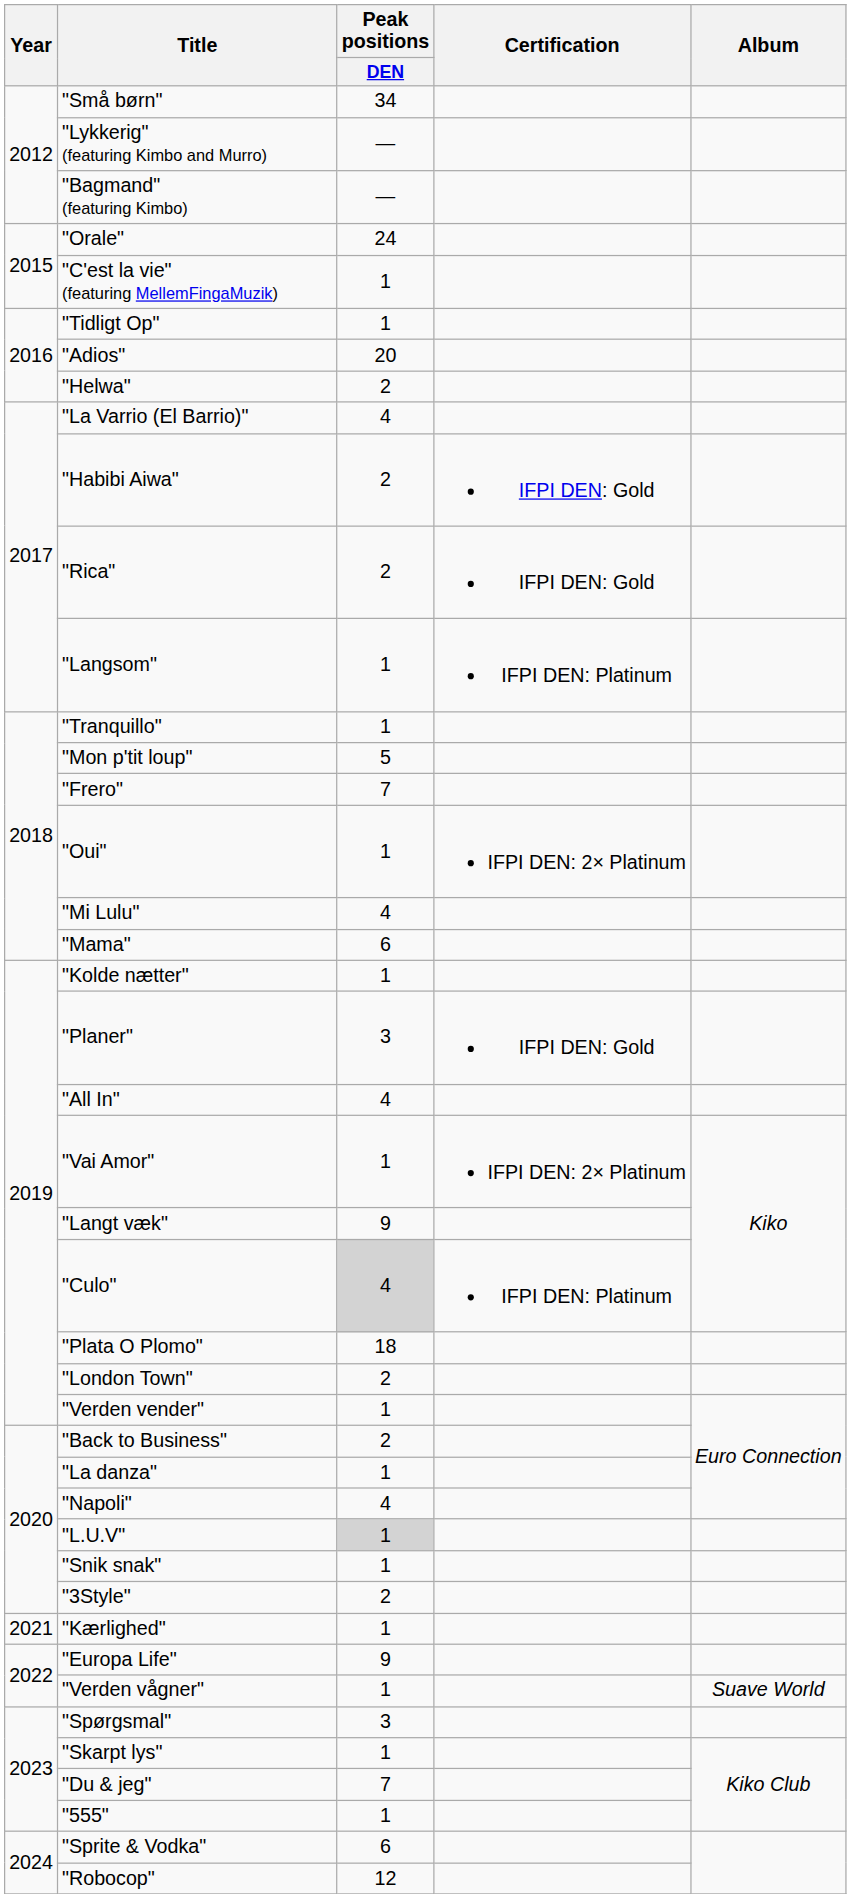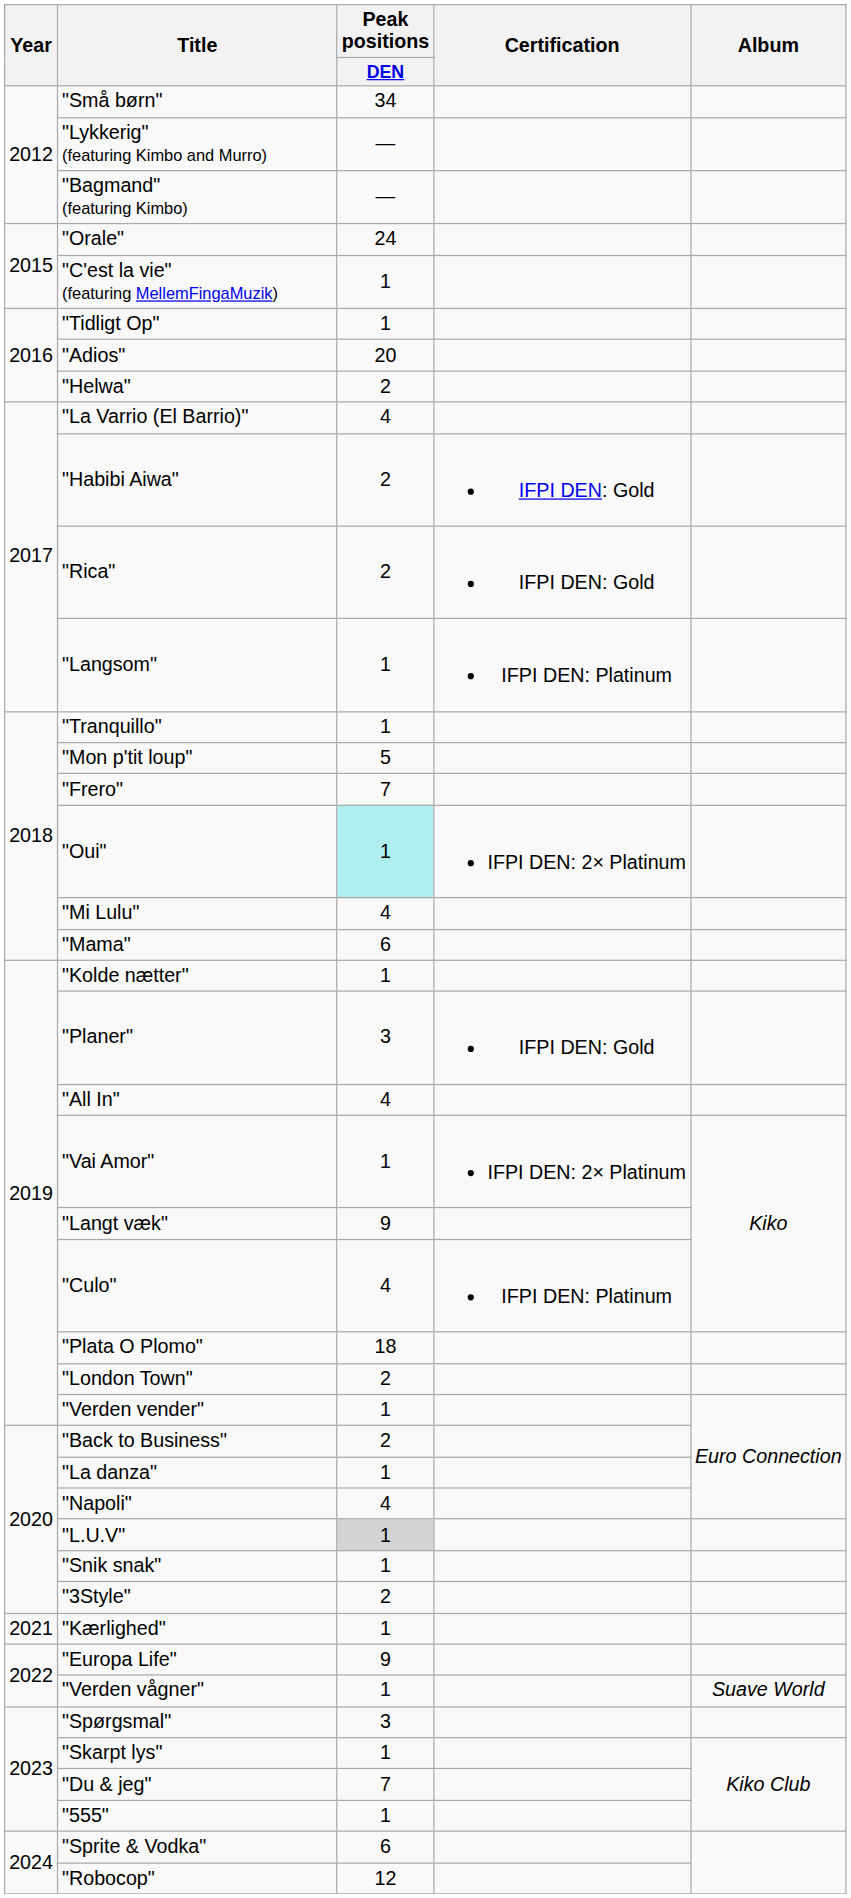(385, 851) no background -> (385, 851) paleturquoise background
(385, 1285) lightgrey background -> (385, 1285) no background
